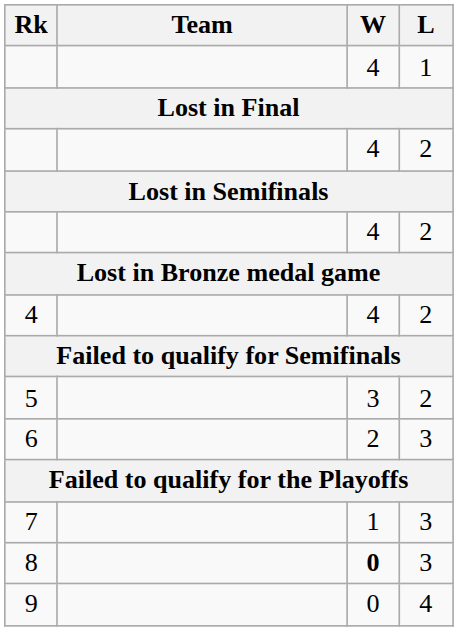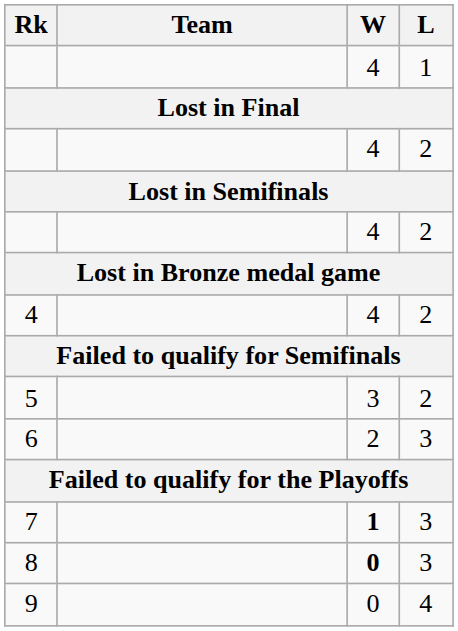(373, 521) normal -> (373, 521) bold
